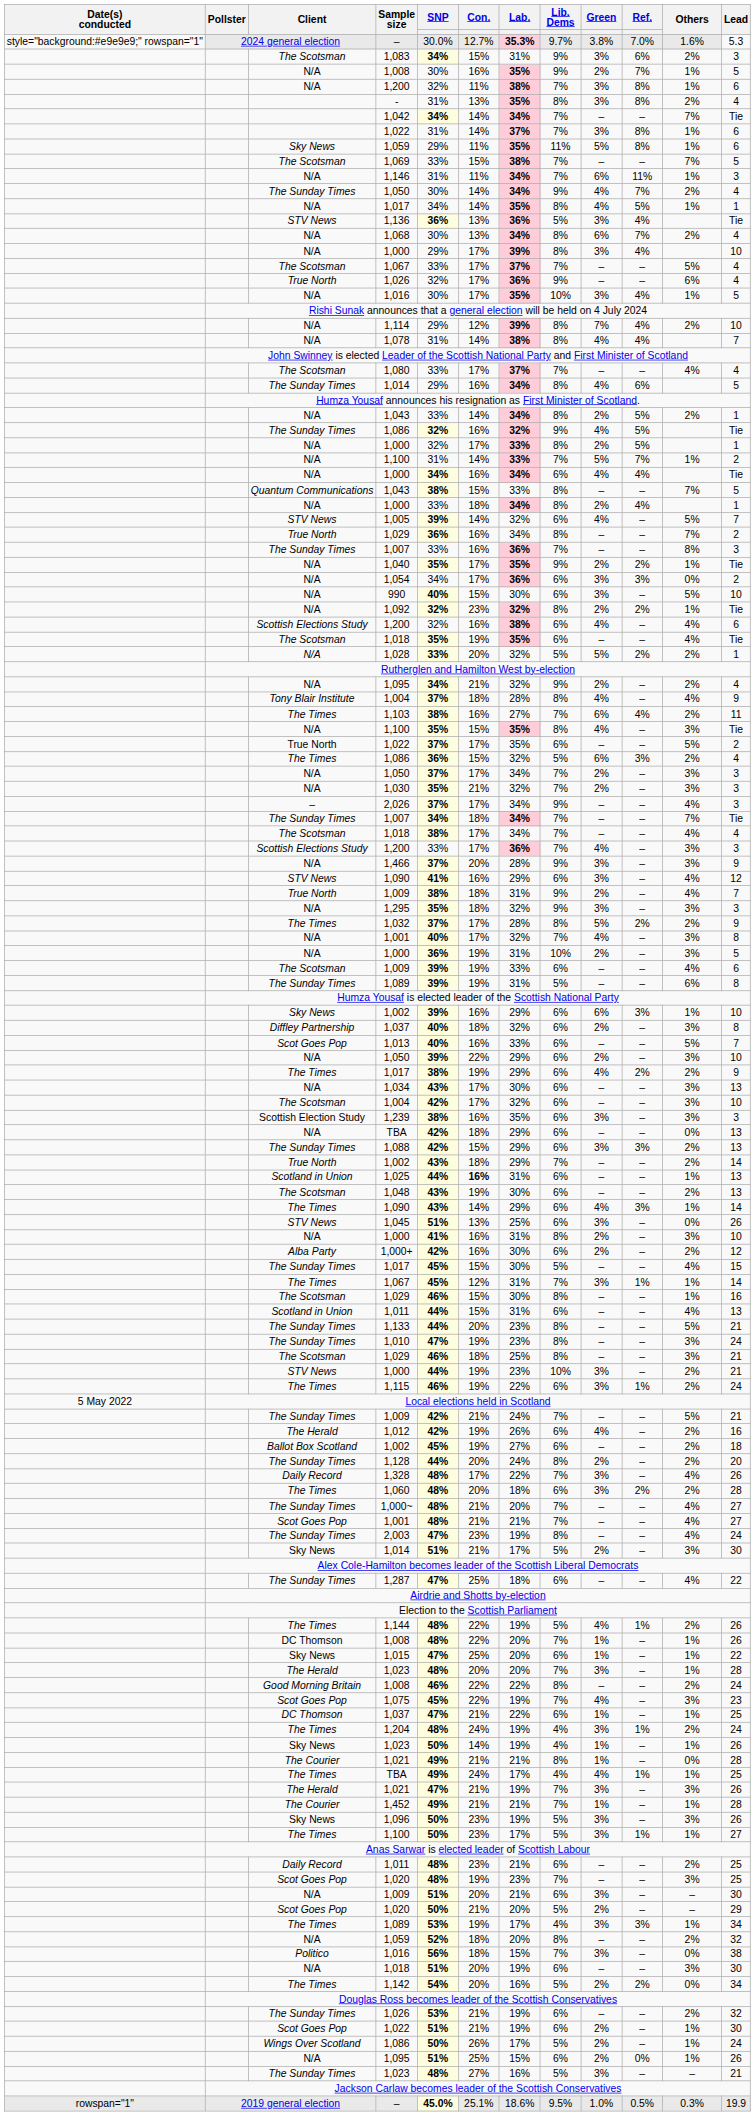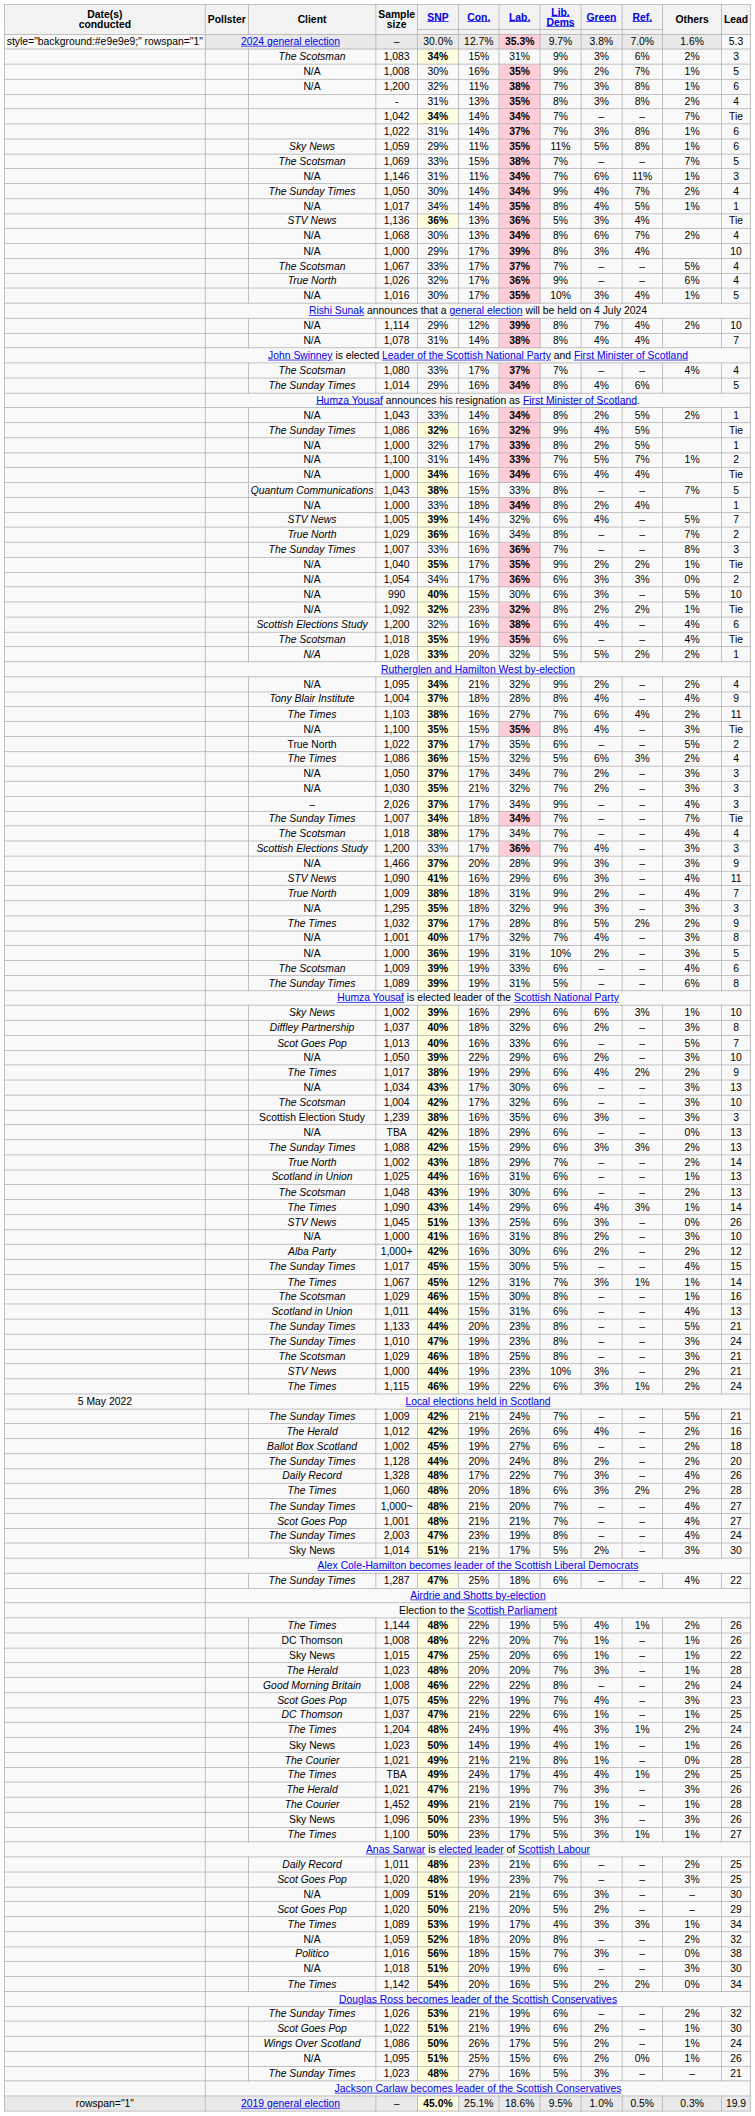(736, 879) 12 -> (736, 879) 11
(479, 1178) bold -> (479, 1178) normal
(692, 1775) 1% -> (692, 1775) 2%
